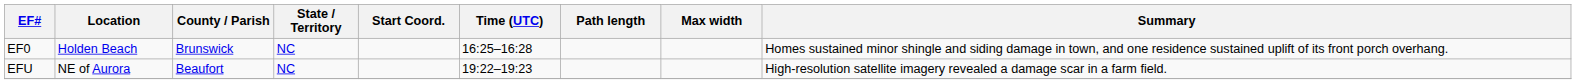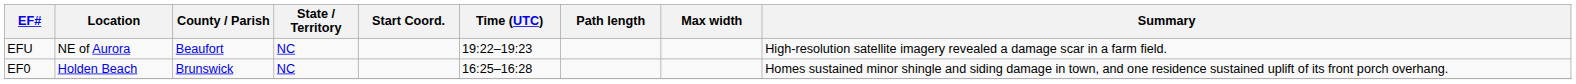rows swapped: (19, 48) <-> (20, 68)
